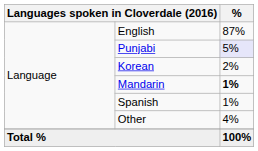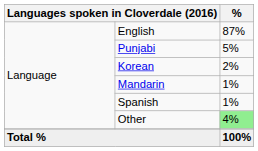(231, 48) lavender background -> (231, 48) no background
(231, 84) bold -> (231, 84) normal
(231, 119) no background -> (231, 119) lightgreen background
